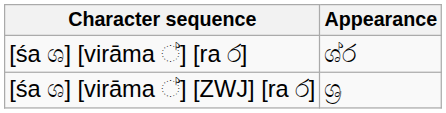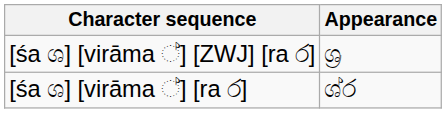rows swapped: (128, 53) <-> (162, 89)
